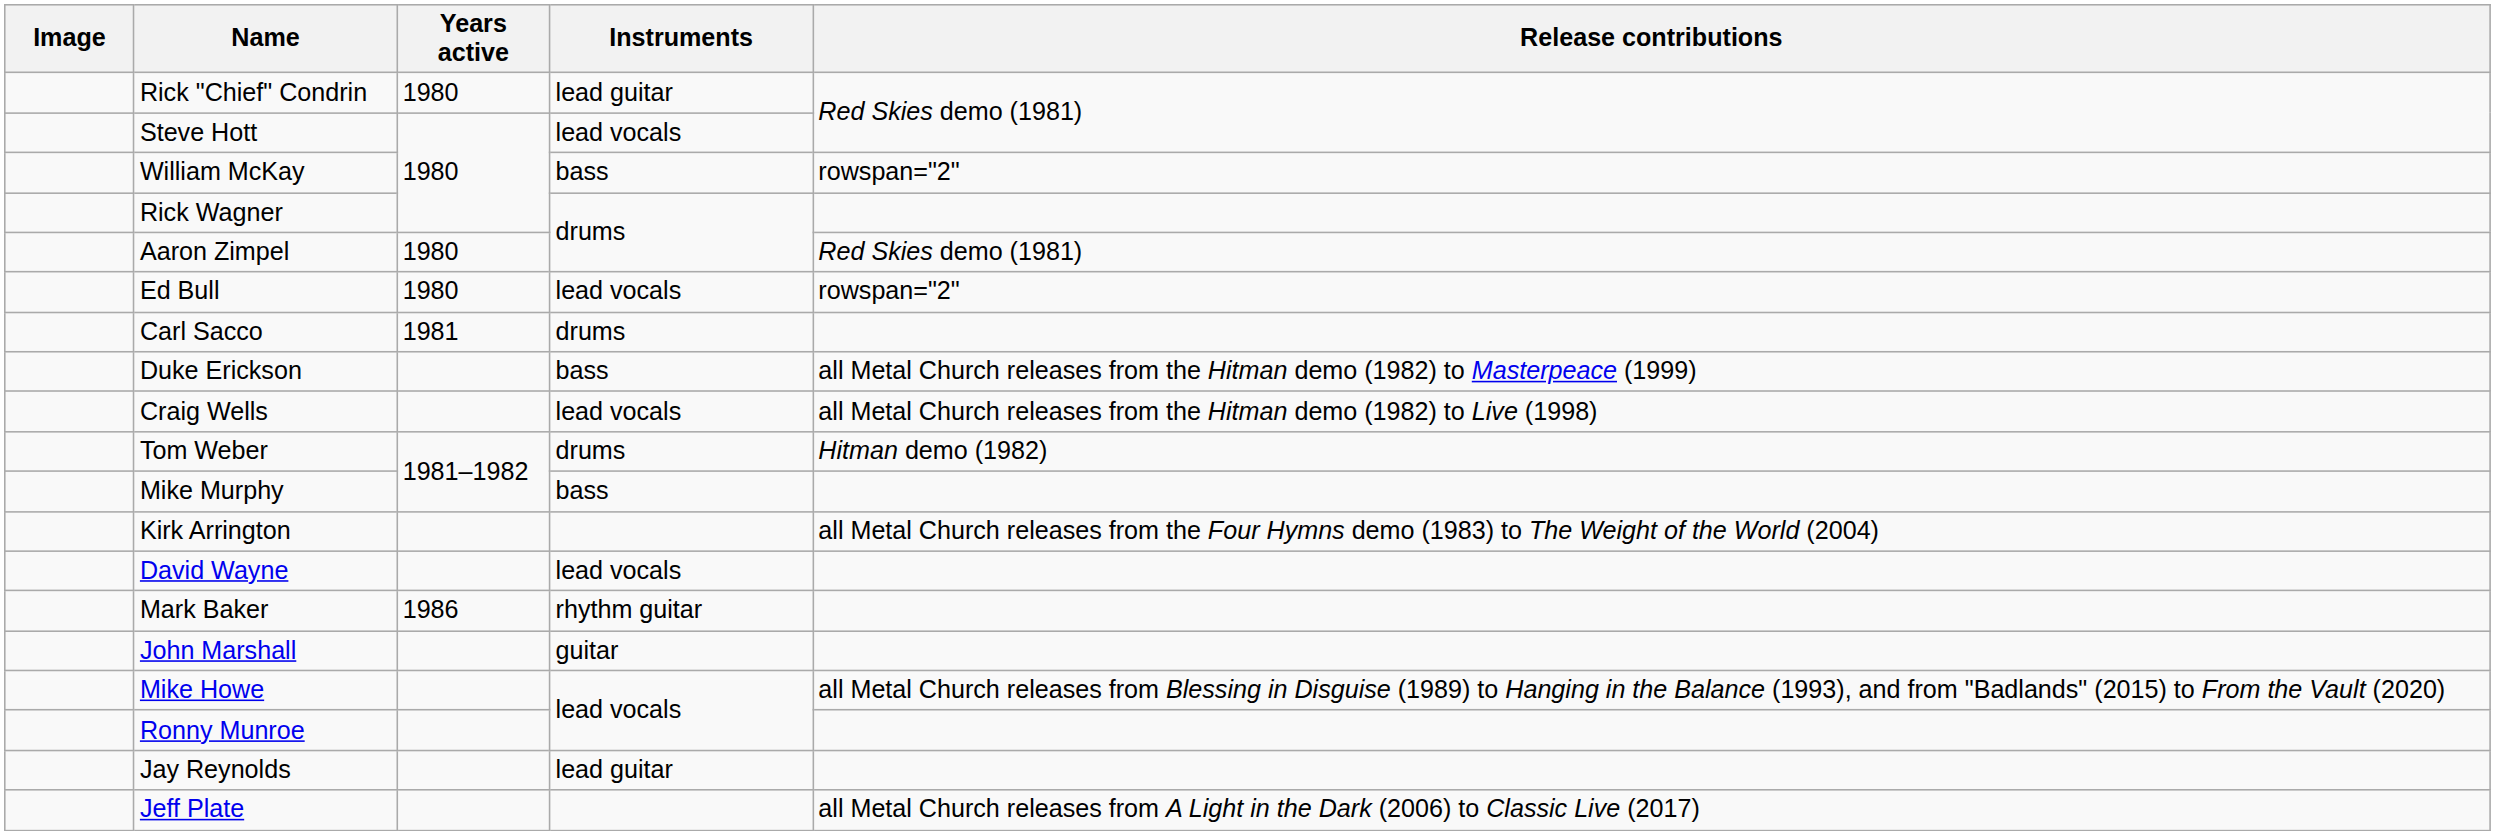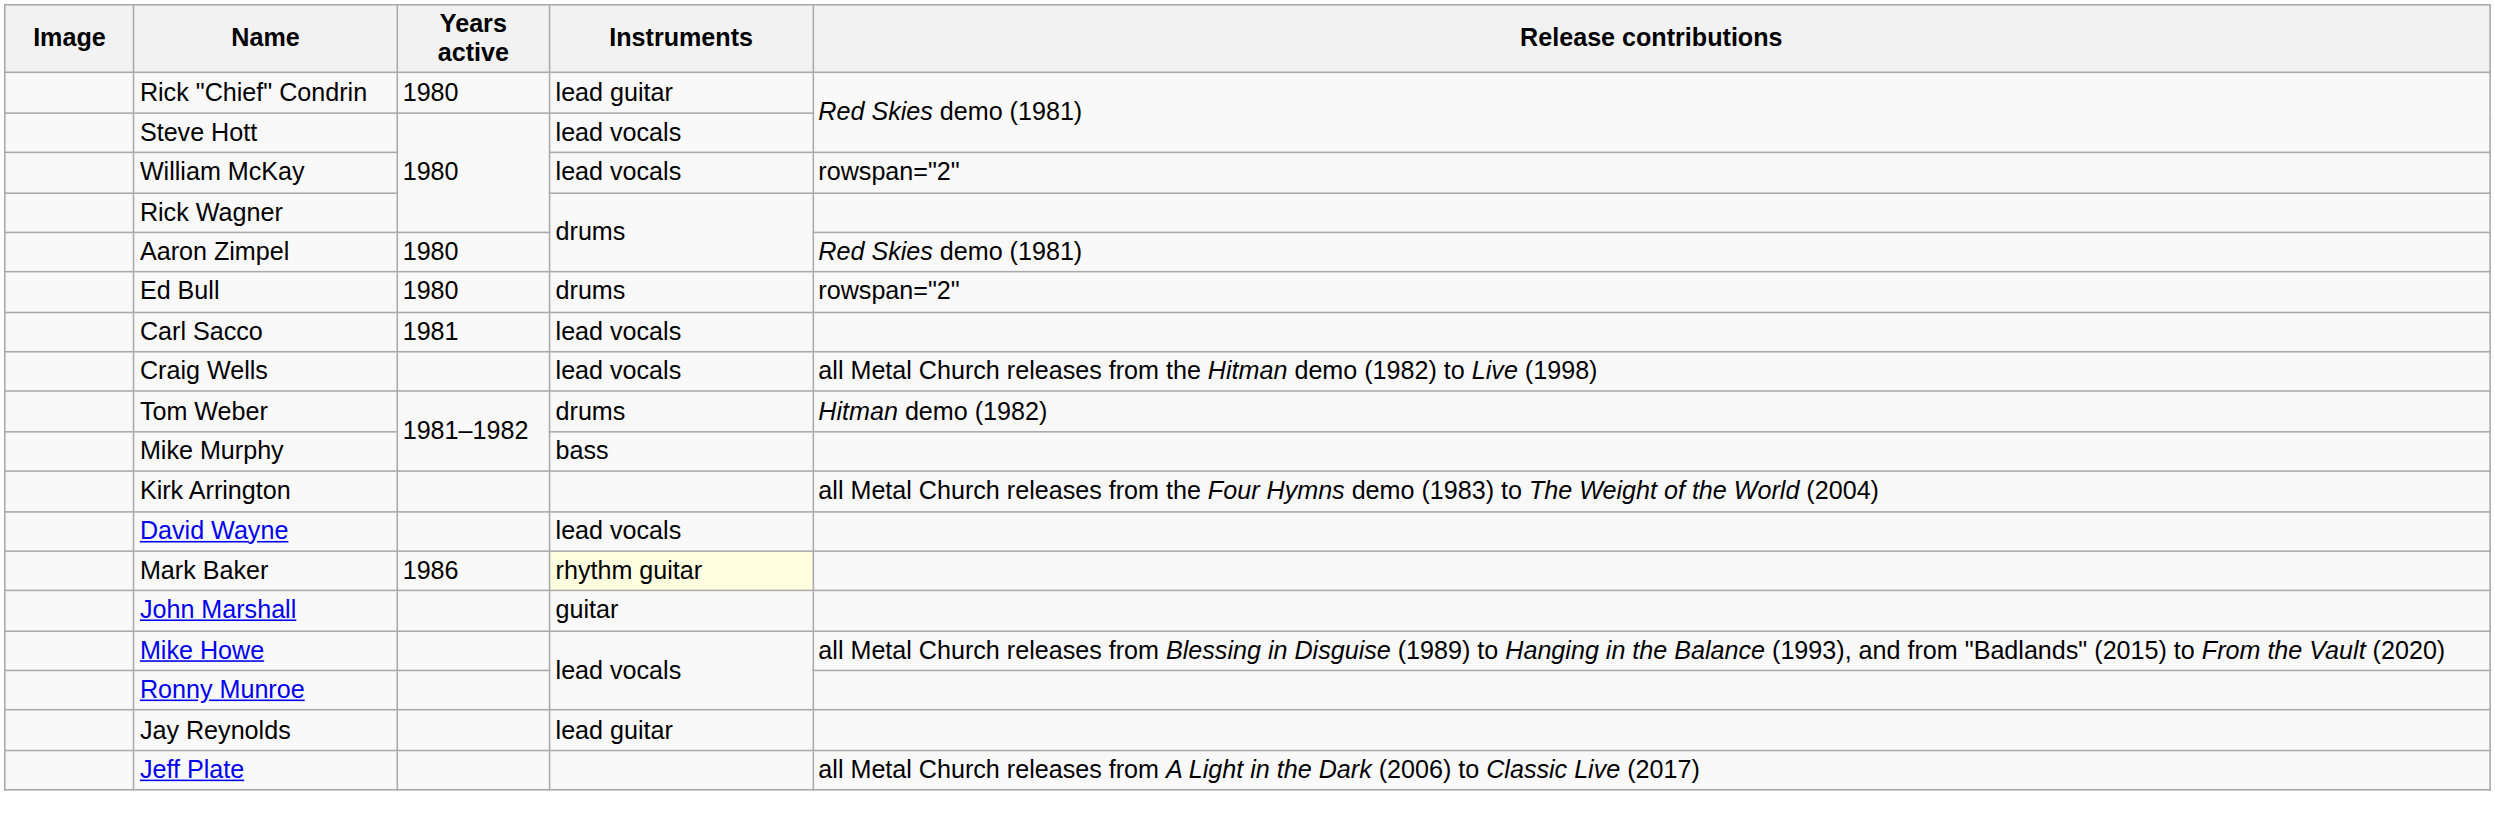(582, 172) bass -> (618, 172) lead vocals
(618, 291) lead vocals -> (590, 291) drums
(590, 331) drums -> (618, 331) lead vocals
- row: (221, 371)
(629, 610) no background -> (629, 570) lightyellow background
